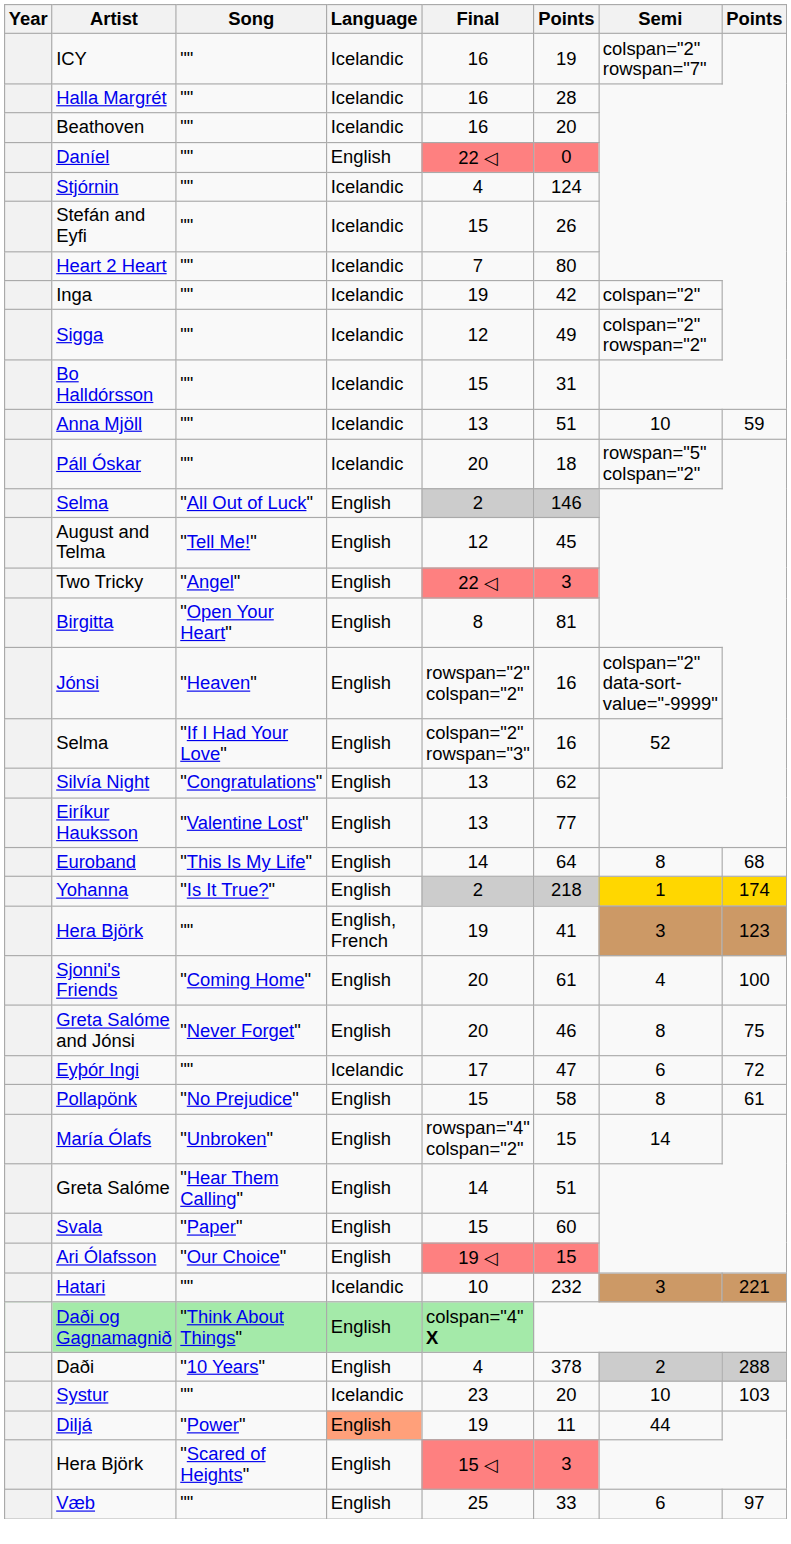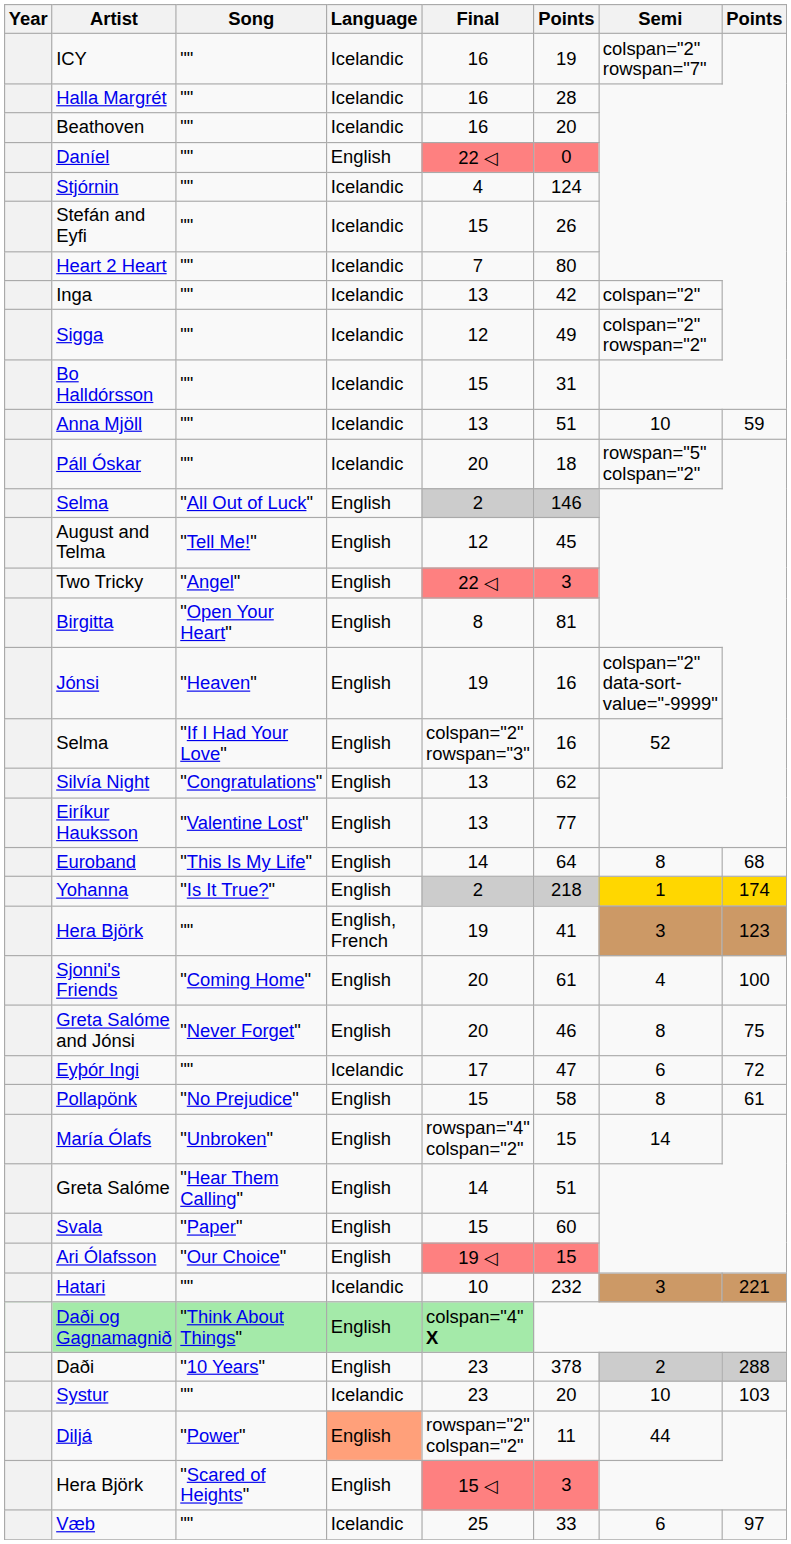(478, 295) 19 -> (478, 295) 13
(478, 683) rowspan="2" colspan="2" -> (478, 683) 19
(478, 1366) 4 -> (478, 1366) 23
(478, 1424) 19 -> (478, 1435) rowspan="2" colspan="2"
(361, 1504) English -> (367, 1524) Icelandic
